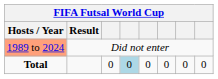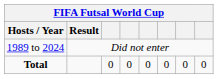(36, 47) lightsalmon background -> (36, 47) no background
(129, 64) lightblue background -> (129, 64) no background
